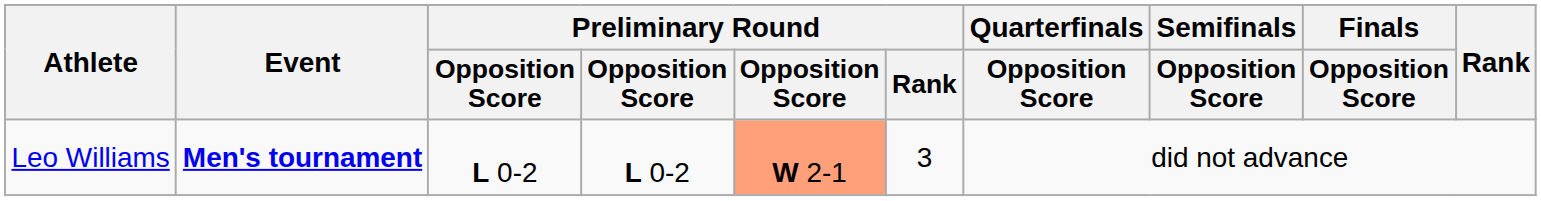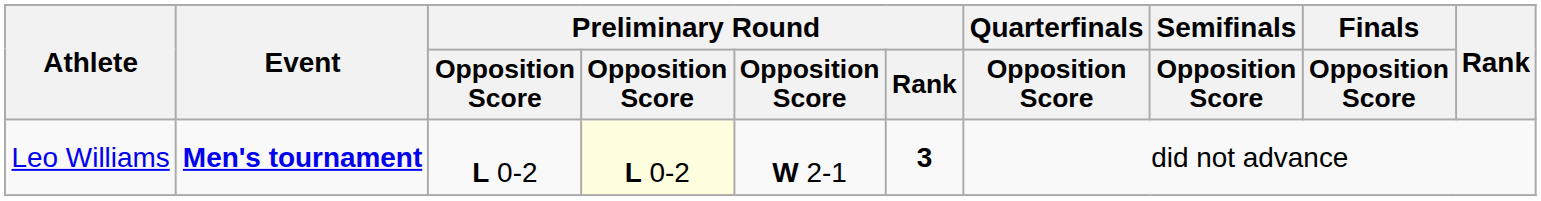(657, 173) no background -> (657, 173) lightyellow background
(810, 173) lightsalmon background -> (810, 173) no background
(924, 158) normal -> (924, 158) bold
